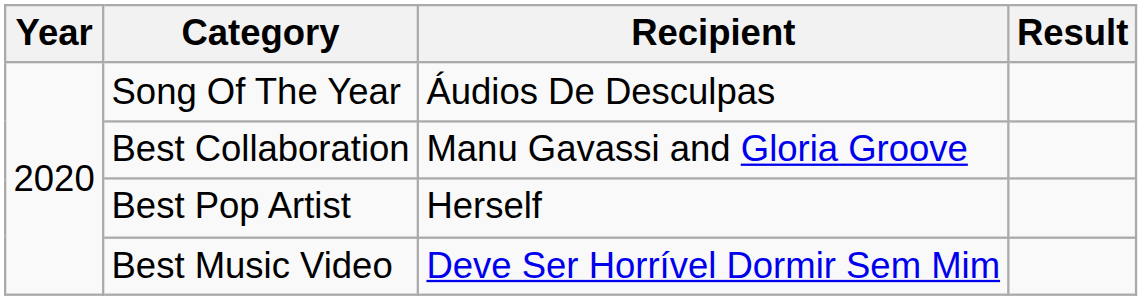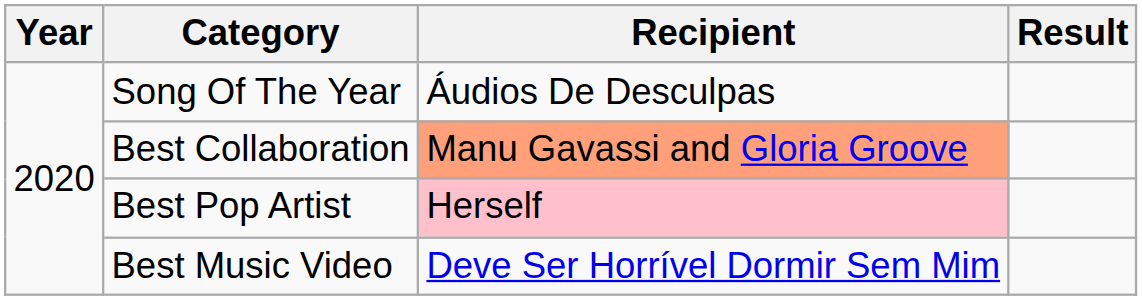(697, 149) no background -> (697, 149) lightsalmon background
(484, 206) no background -> (484, 206) pink background
